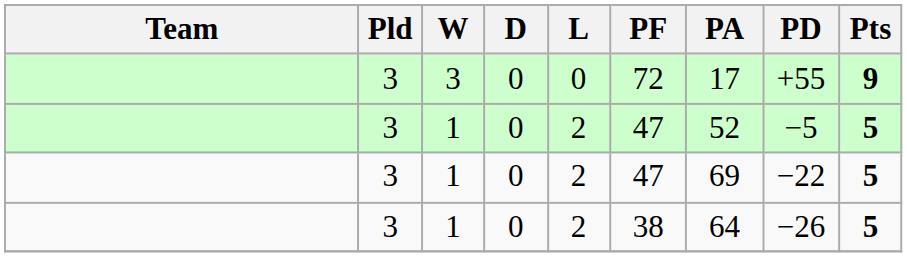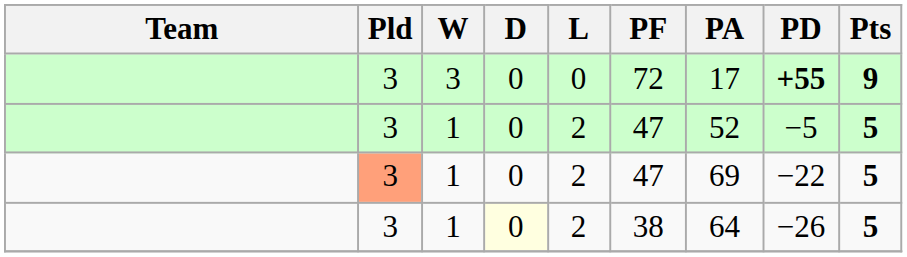(801, 78) normal -> (801, 78) bold
(390, 176) no background -> (390, 176) lightsalmon background
(516, 226) no background -> (516, 226) lightyellow background
